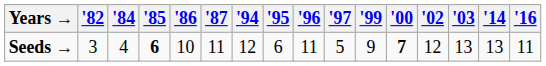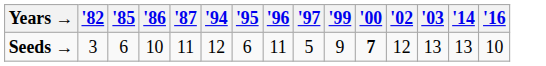- column: (124, 18)
(155, 46) bold -> (124, 46) normal
(525, 46) 11 -> (494, 46) 10
